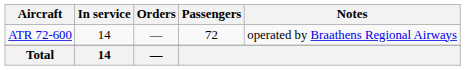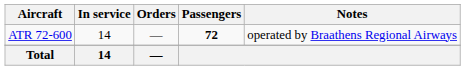(211, 34) normal -> (211, 34) bold
